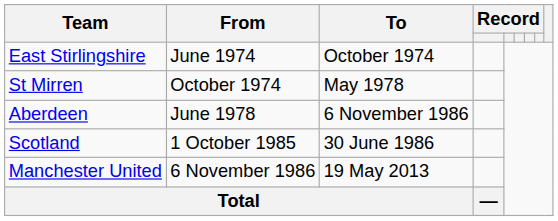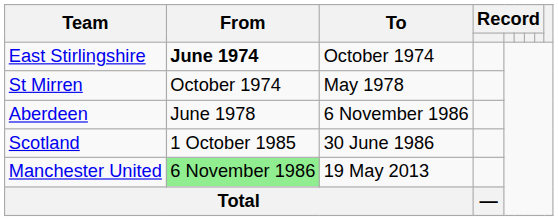(213, 56) normal -> (214, 56) bold
(243, 172) no background -> (243, 172) lightgreen background
